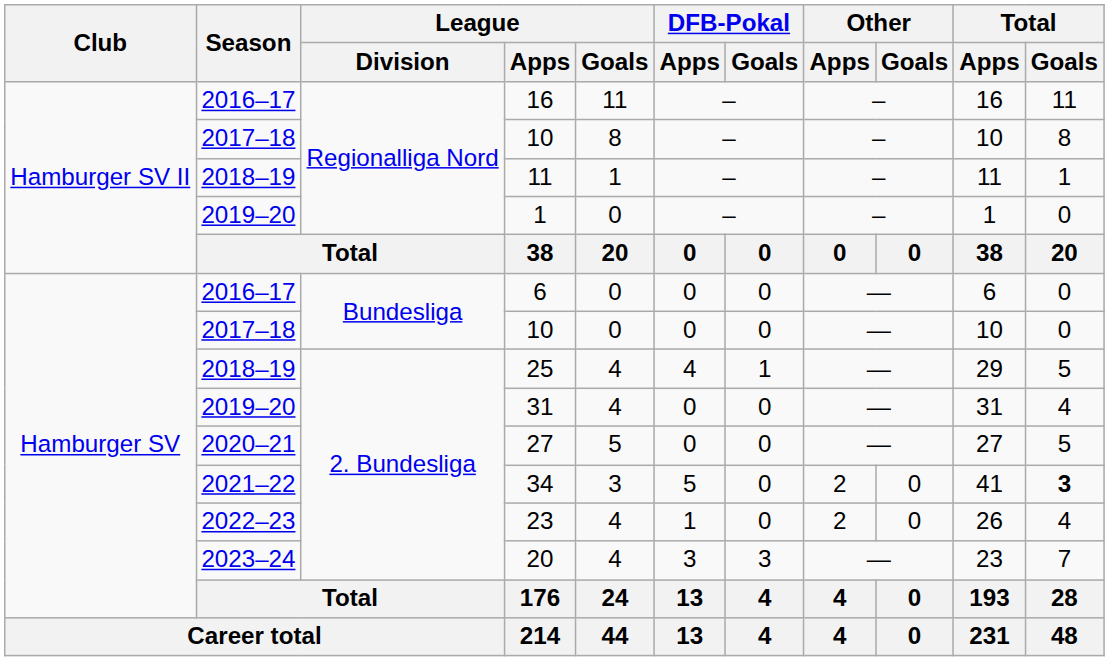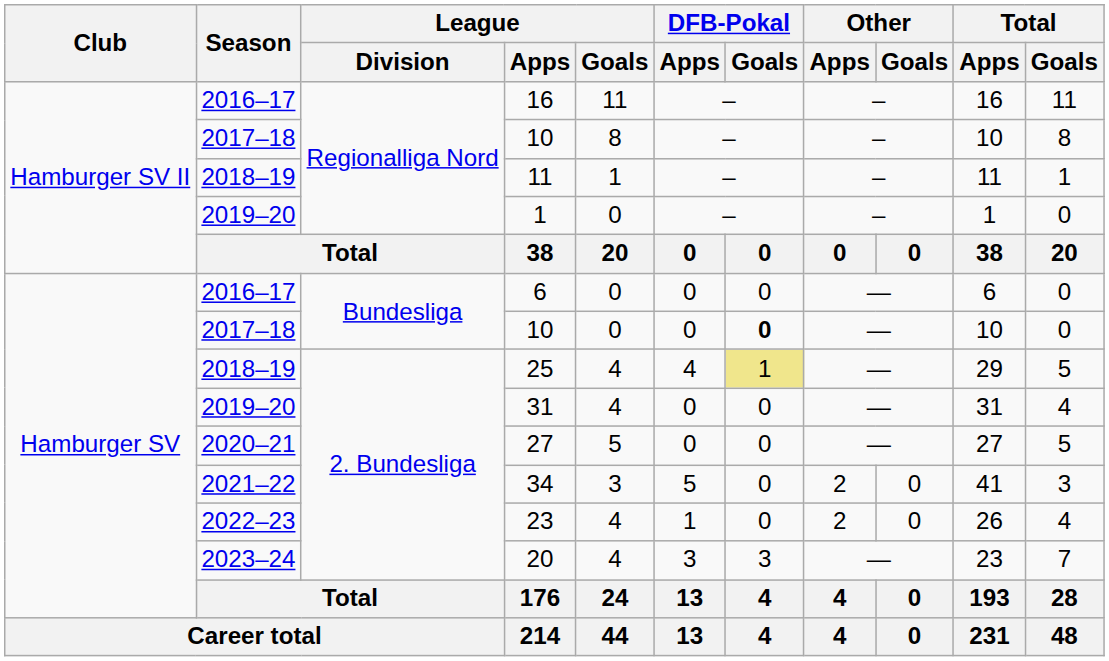(765, 330) normal -> (765, 330) bold
(765, 368) no background -> (765, 368) khaki background
(1064, 483) bold -> (1064, 483) normal
